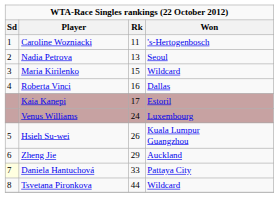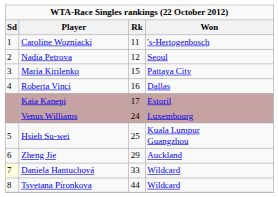(135, 56) 13 -> (135, 56) 12
(164, 71) Wildcard -> (169, 71) Pattaya City
(135, 135) 26 -> (135, 135) 25
(169, 170) Pattaya City -> (164, 170) Wildcard
